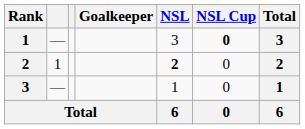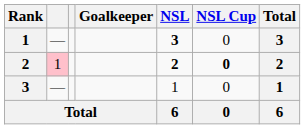(175, 40) normal -> (175, 40) bold
(226, 40) bold -> (226, 40) normal
(58, 64) no background -> (58, 64) pink background
(226, 64) normal -> (226, 64) bold
